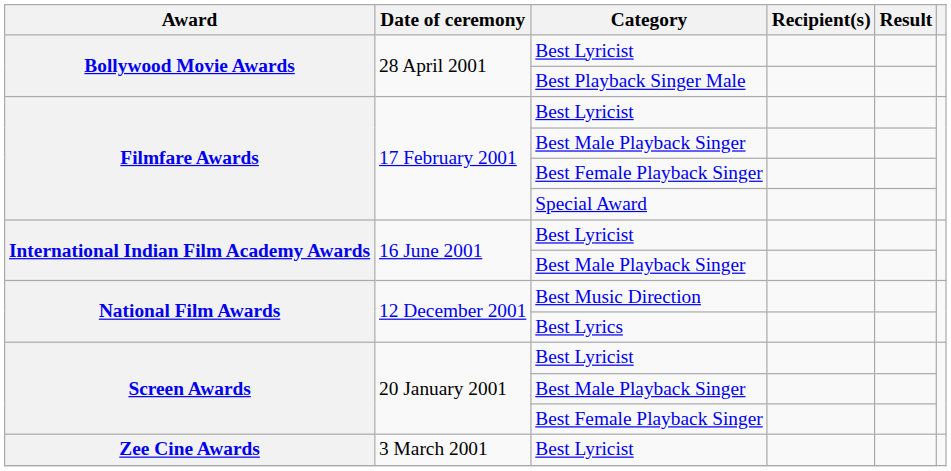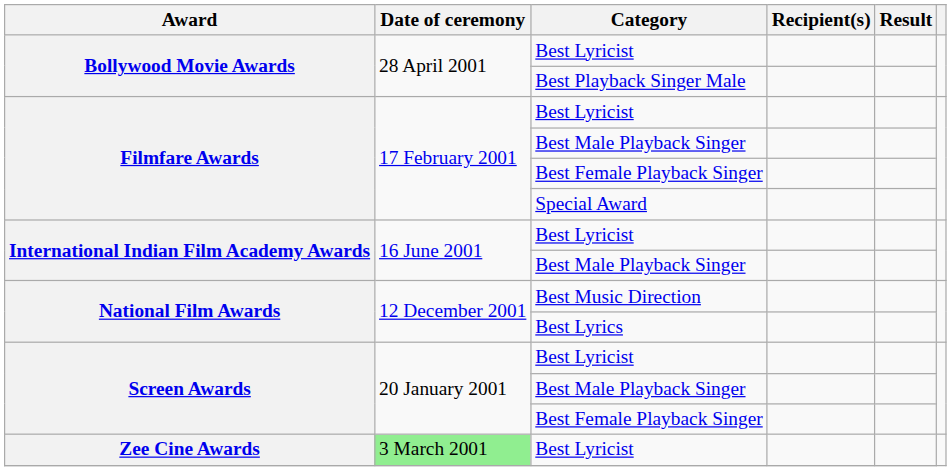(433, 449) no background -> (433, 449) lightgreen background
